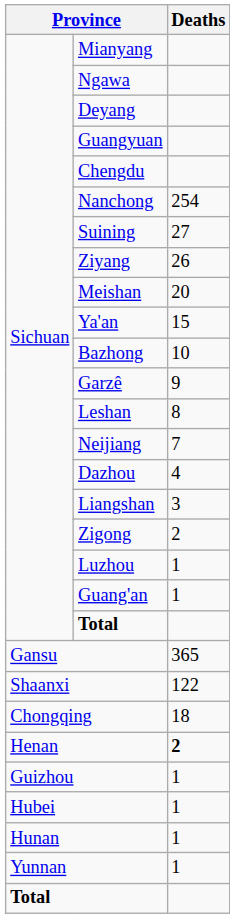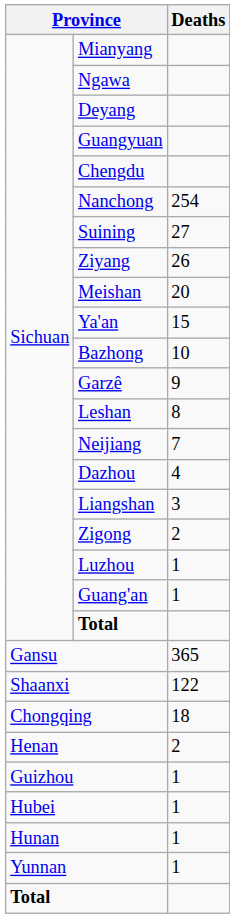(176, 746) bold -> (176, 746) normal
